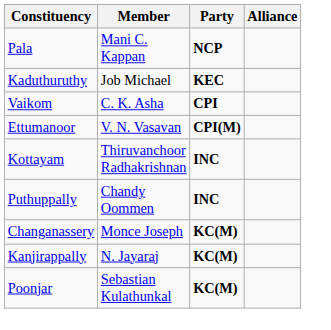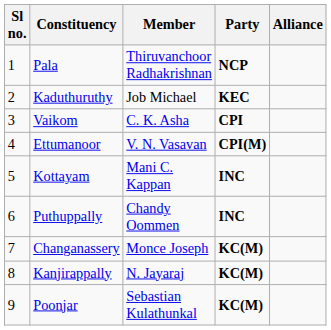+ column: (17, 24)
(124, 48) Mani C. Kappan -> (169, 65) Thiruvanchoor Radhakrishnan
(144, 159) Thiruvanchoor Radhakrishnan -> (150, 176) Mani C. Kappan
